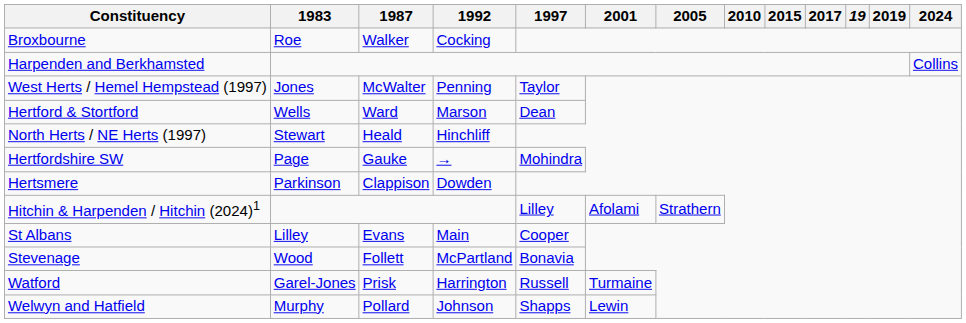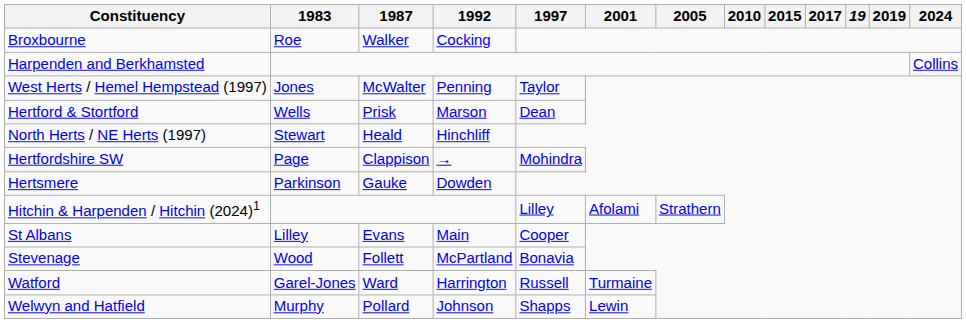(380, 111) Ward -> (379, 111) Prisk
(385, 159) Gauke -> (396, 159) Clappison
(396, 183) Clappison -> (385, 183) Gauke
(379, 282) Prisk -> (380, 282) Ward
